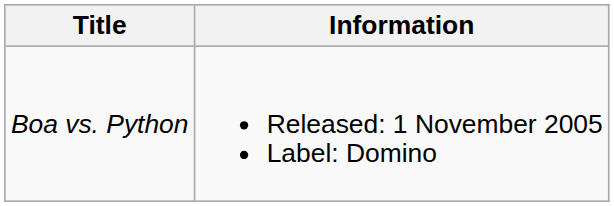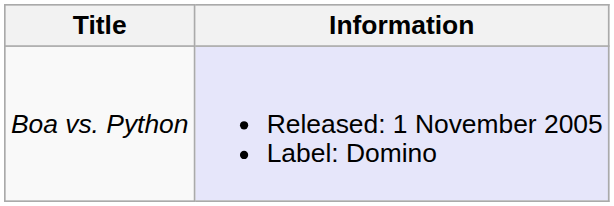(402, 139) no background -> (402, 139) lavender background
